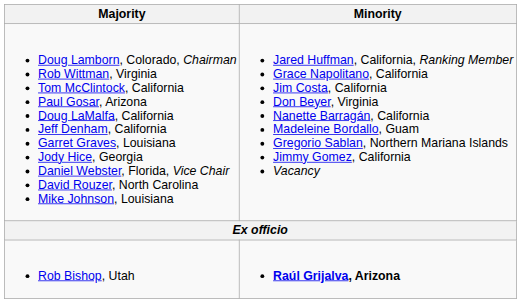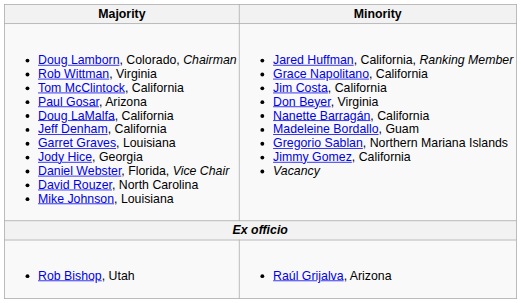(378, 276) bold -> (378, 276) normal
